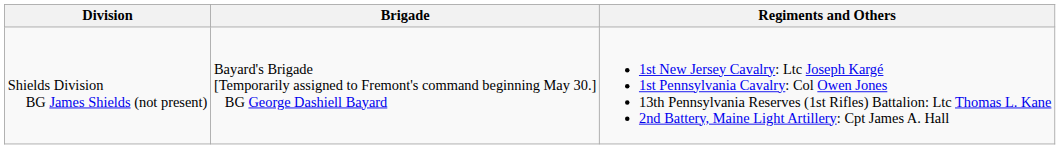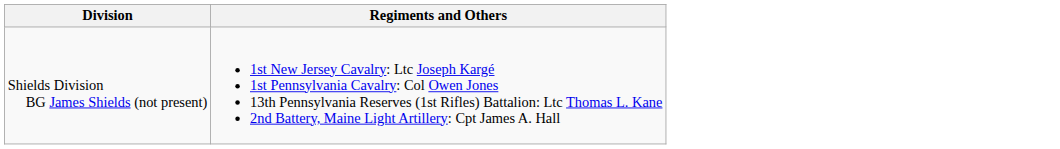- column: (405, 15)
